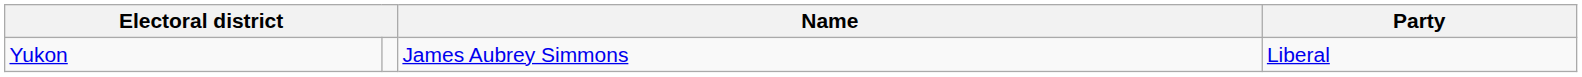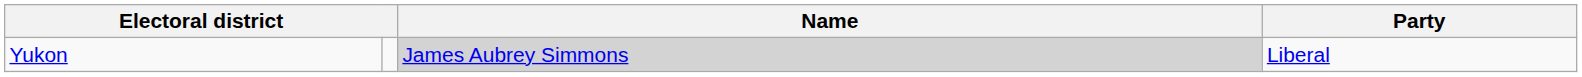(515, 54) no background -> (515, 54) lightgrey background
